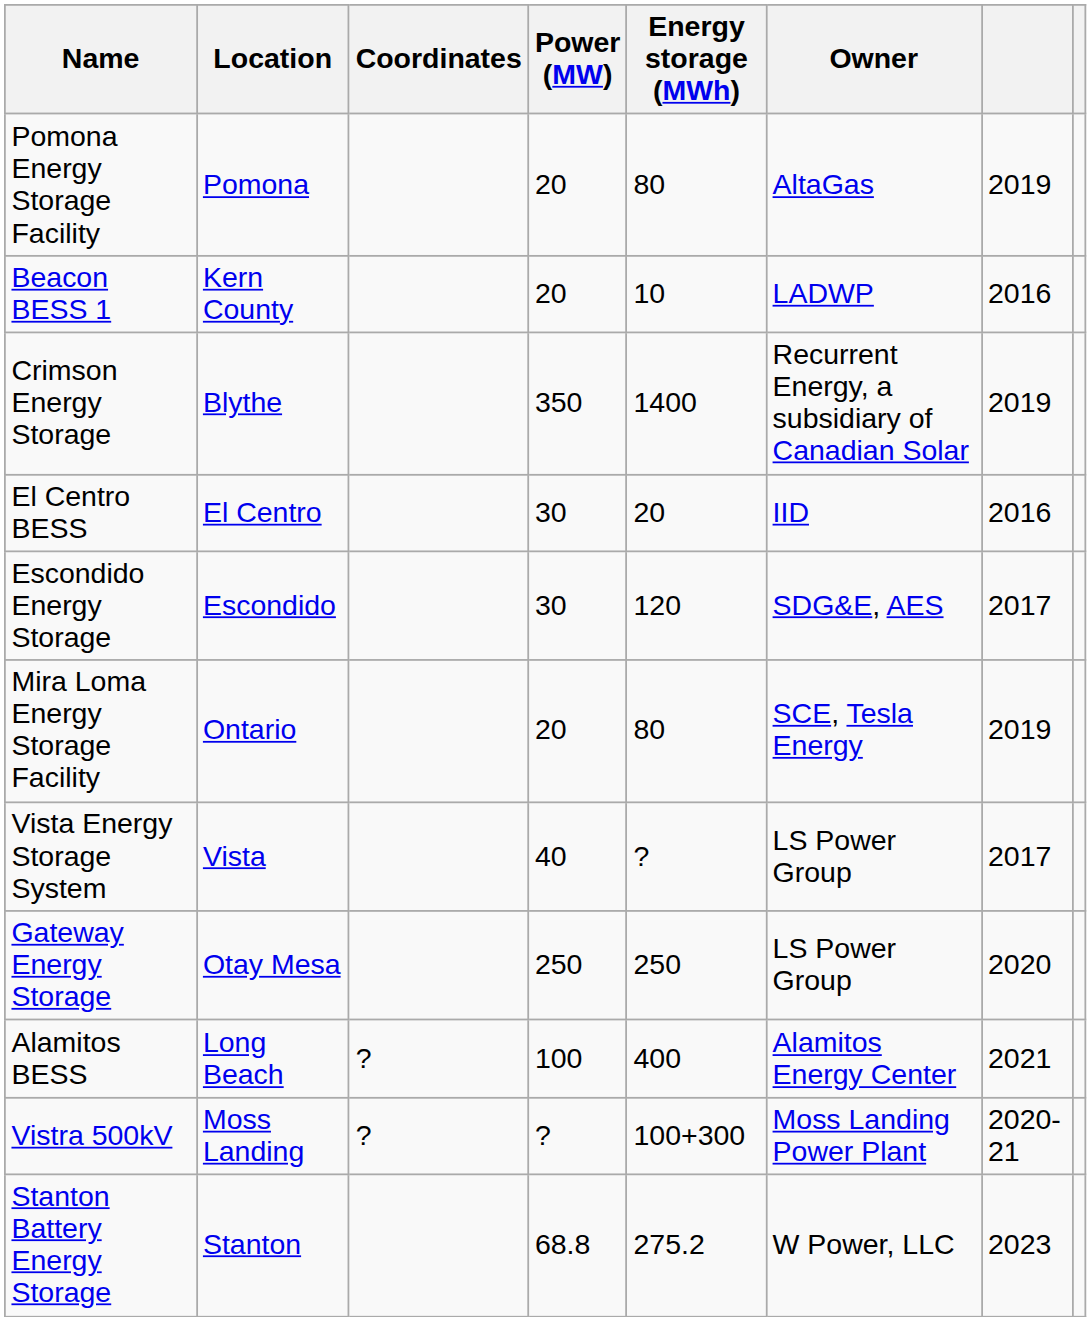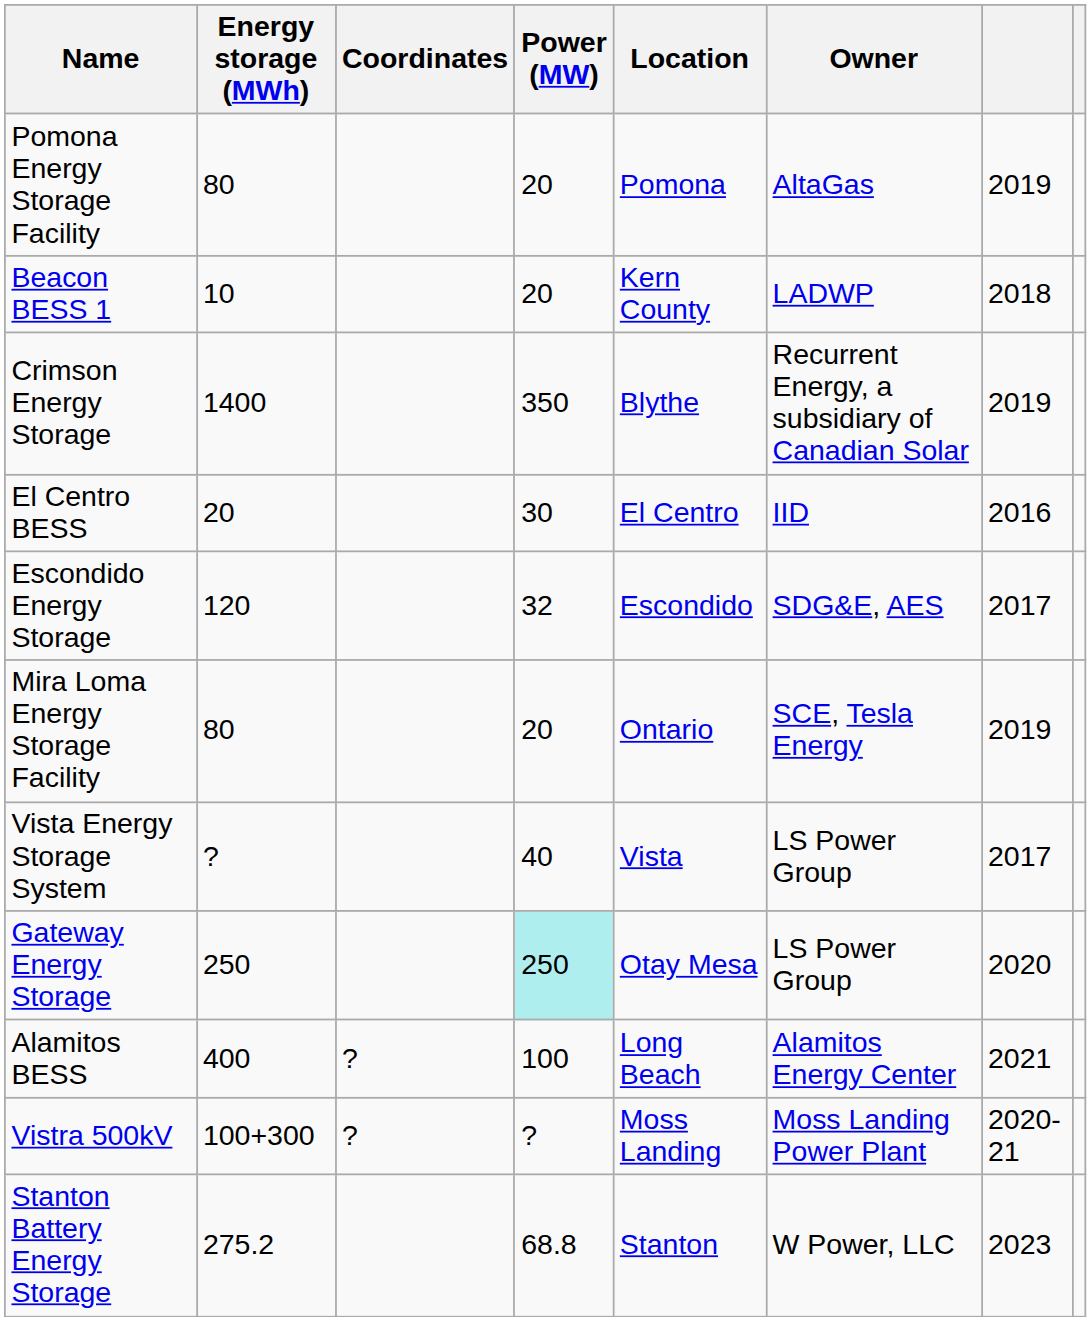columns swapped: (273, 59) <-> (696, 59)
(1020, 293) 2016 -> (1020, 293) 2018
(551, 605) 30 -> (537, 605) 32
(559, 965) no background -> (545, 965) paleturquoise background
